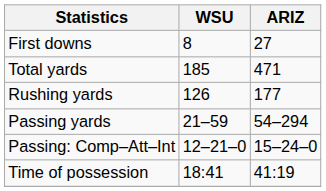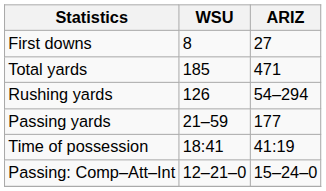(267, 95) 177 -> (281, 95) 54–294
(281, 121) 54–294 -> (267, 121) 177
rows swapped: (92, 147) <-> (78, 173)
